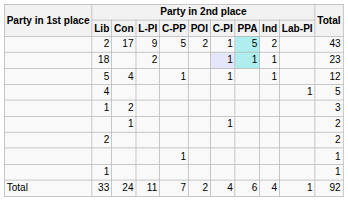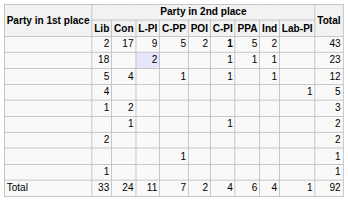(230, 44) normal -> (230, 44) bold
(255, 44) paleturquoise background -> (255, 44) no background
(154, 60) no background -> (154, 60) lavender background
(230, 60) lavender background -> (230, 60) no background
(255, 60) paleturquoise background -> (255, 60) no background
